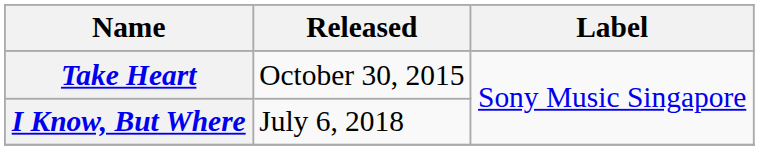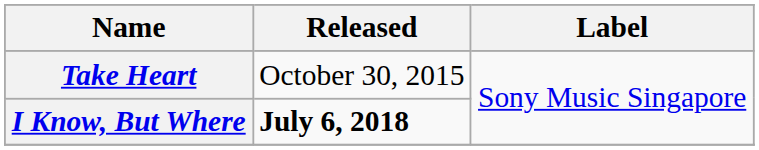(332, 121) normal -> (334, 121) bold
